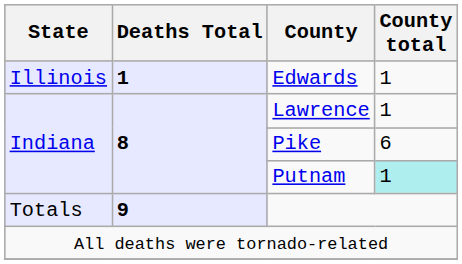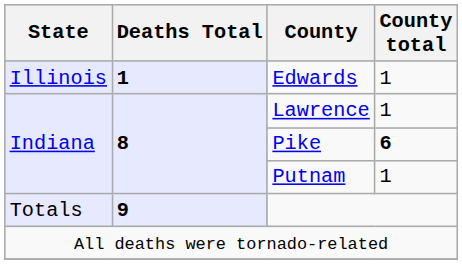(386, 144) normal -> (386, 144) bold
(386, 177) paleturquoise background -> (386, 177) no background
